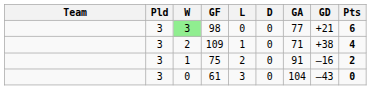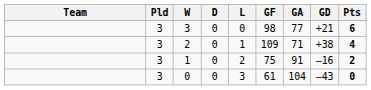columns swapped: (270, 12) <-> (215, 12)
(187, 29) lightgreen background -> (187, 29) no background
